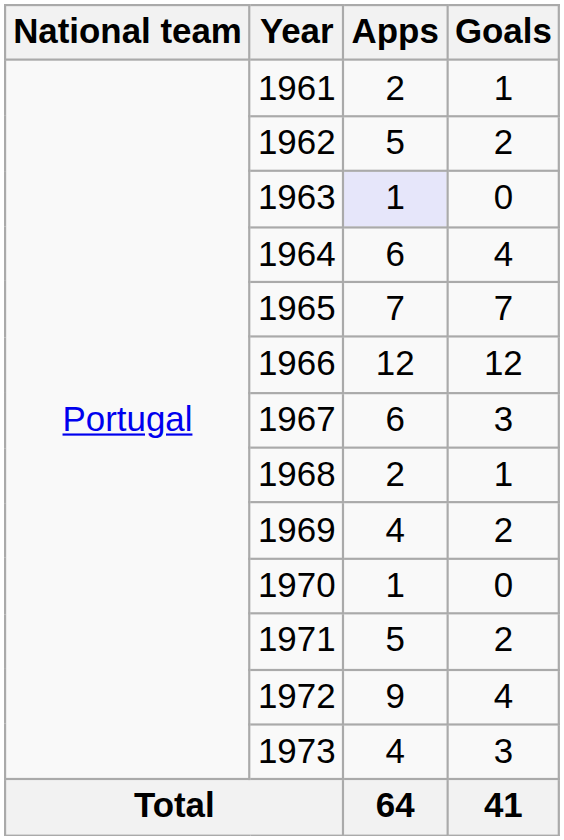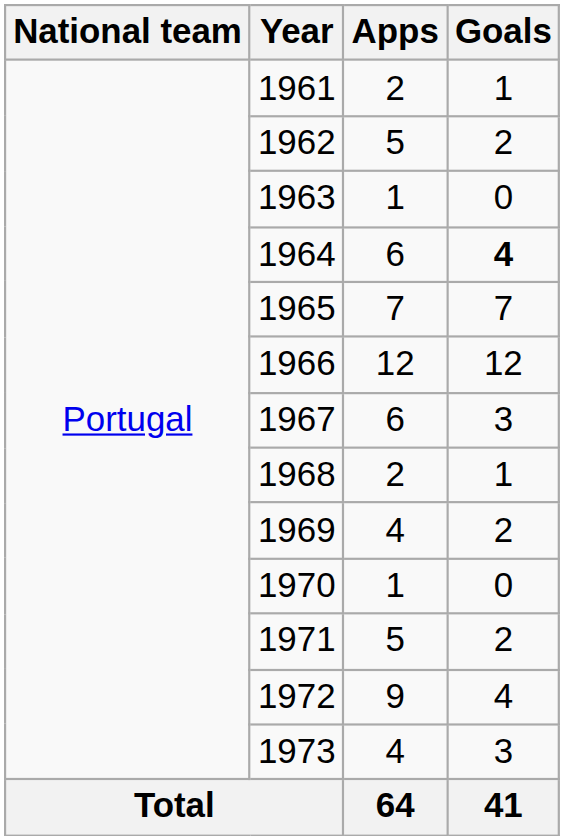(395, 198) lavender background -> (395, 198) no background
(503, 253) normal -> (503, 253) bold
